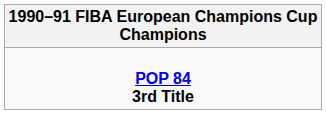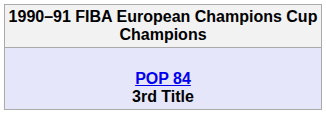(163, 87) no background -> (163, 87) lavender background
